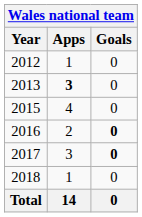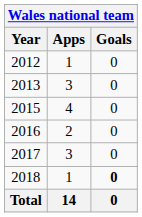(69, 85) bold -> (69, 85) normal
(114, 131) bold -> (114, 131) normal
(114, 154) bold -> (114, 154) normal
(114, 177) normal -> (114, 177) bold
